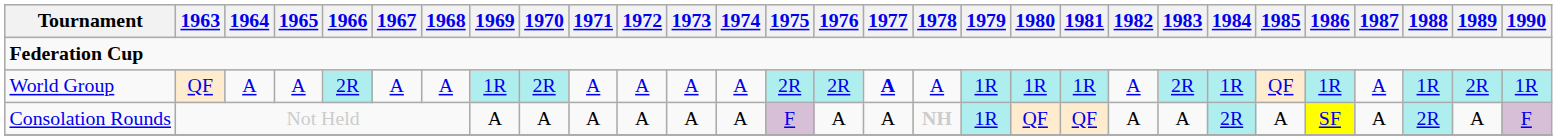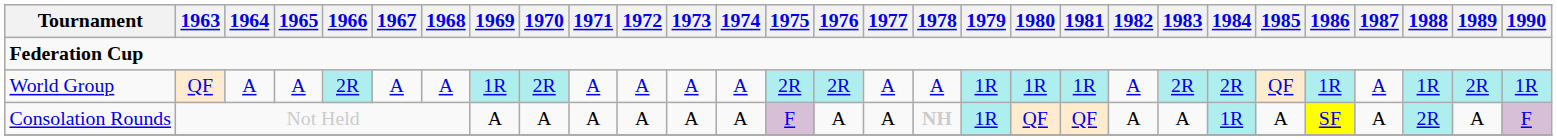(888, 86) bold -> (888, 86) normal
(1232, 86) 1R -> (1232, 86) 2R
(1232, 118) 2R -> (1232, 118) 1R
